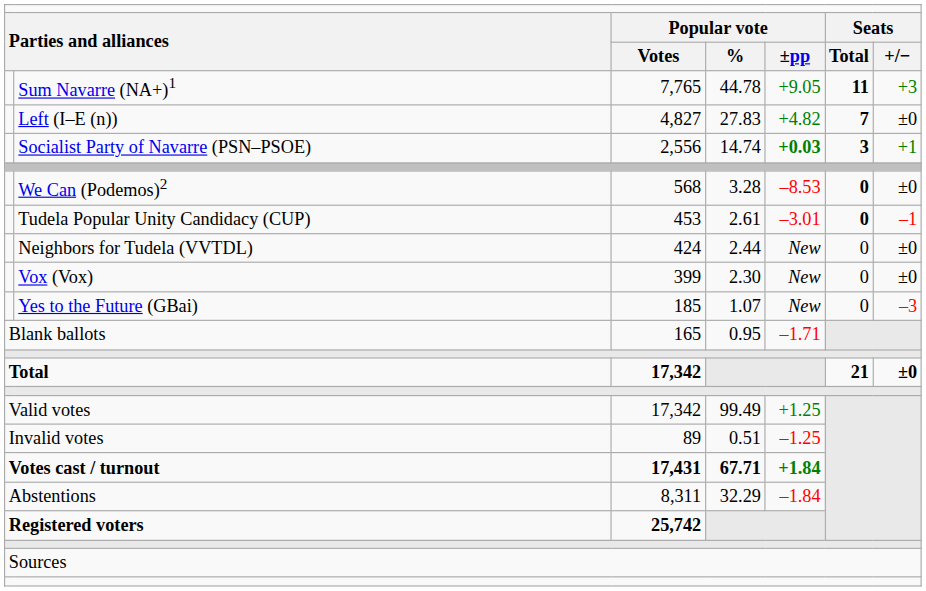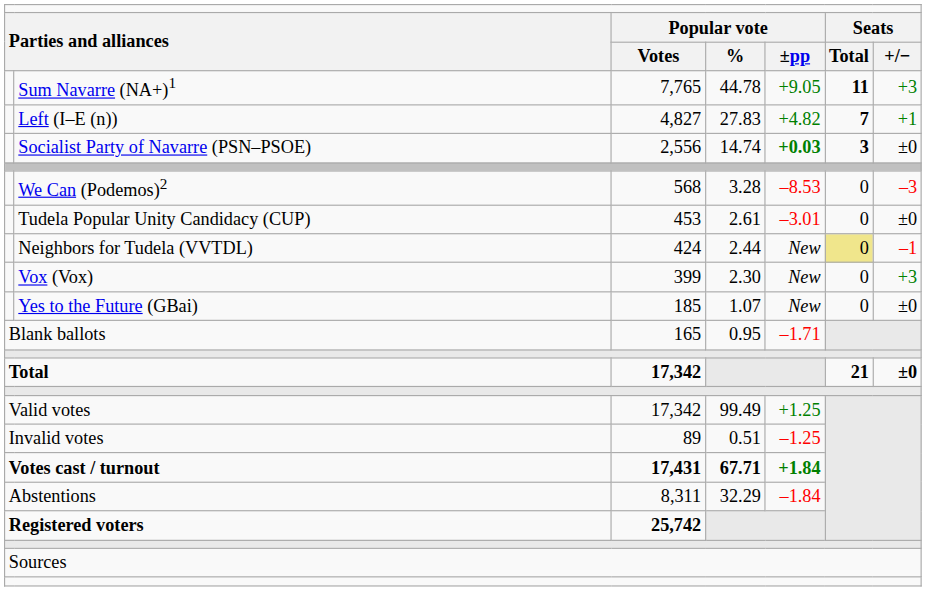(908, 119) ±0 -> (908, 119) +1
(908, 148) +1 -> (908, 148) ±0
(864, 187) bold -> (864, 187) normal
(908, 187) ±0 -> (908, 187) –3
(864, 219) bold -> (864, 219) normal
(908, 219) –1 -> (908, 219) ±0
(864, 248) no background -> (864, 248) khaki background
(908, 248) ±0 -> (908, 248) –1
(908, 277) ±0 -> (908, 277) +3
(908, 305) –3 -> (908, 305) ±0
